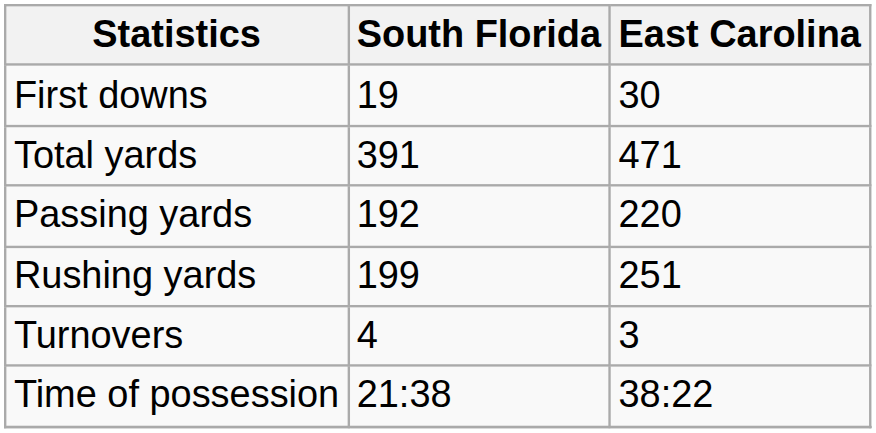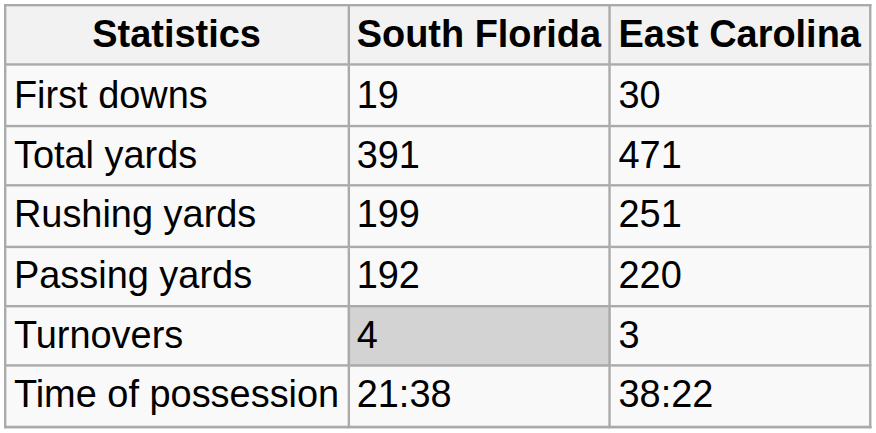rows swapped: (135, 275) <-> (133, 214)
(367, 335) no background -> (367, 335) lightgrey background
